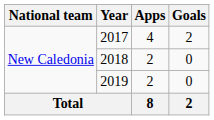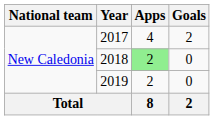(150, 59) no background -> (150, 59) lightgreen background
